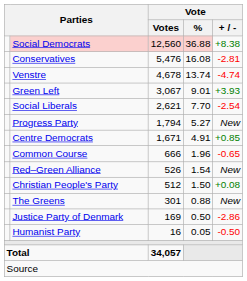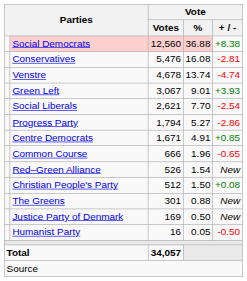(230, 122) New -> (229, 122) -2.86
(229, 216) -2.86 -> (230, 216) New
